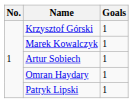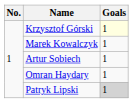(105, 28) no background -> (105, 28) lightyellow background
(105, 90) no background -> (105, 90) lightgrey background
